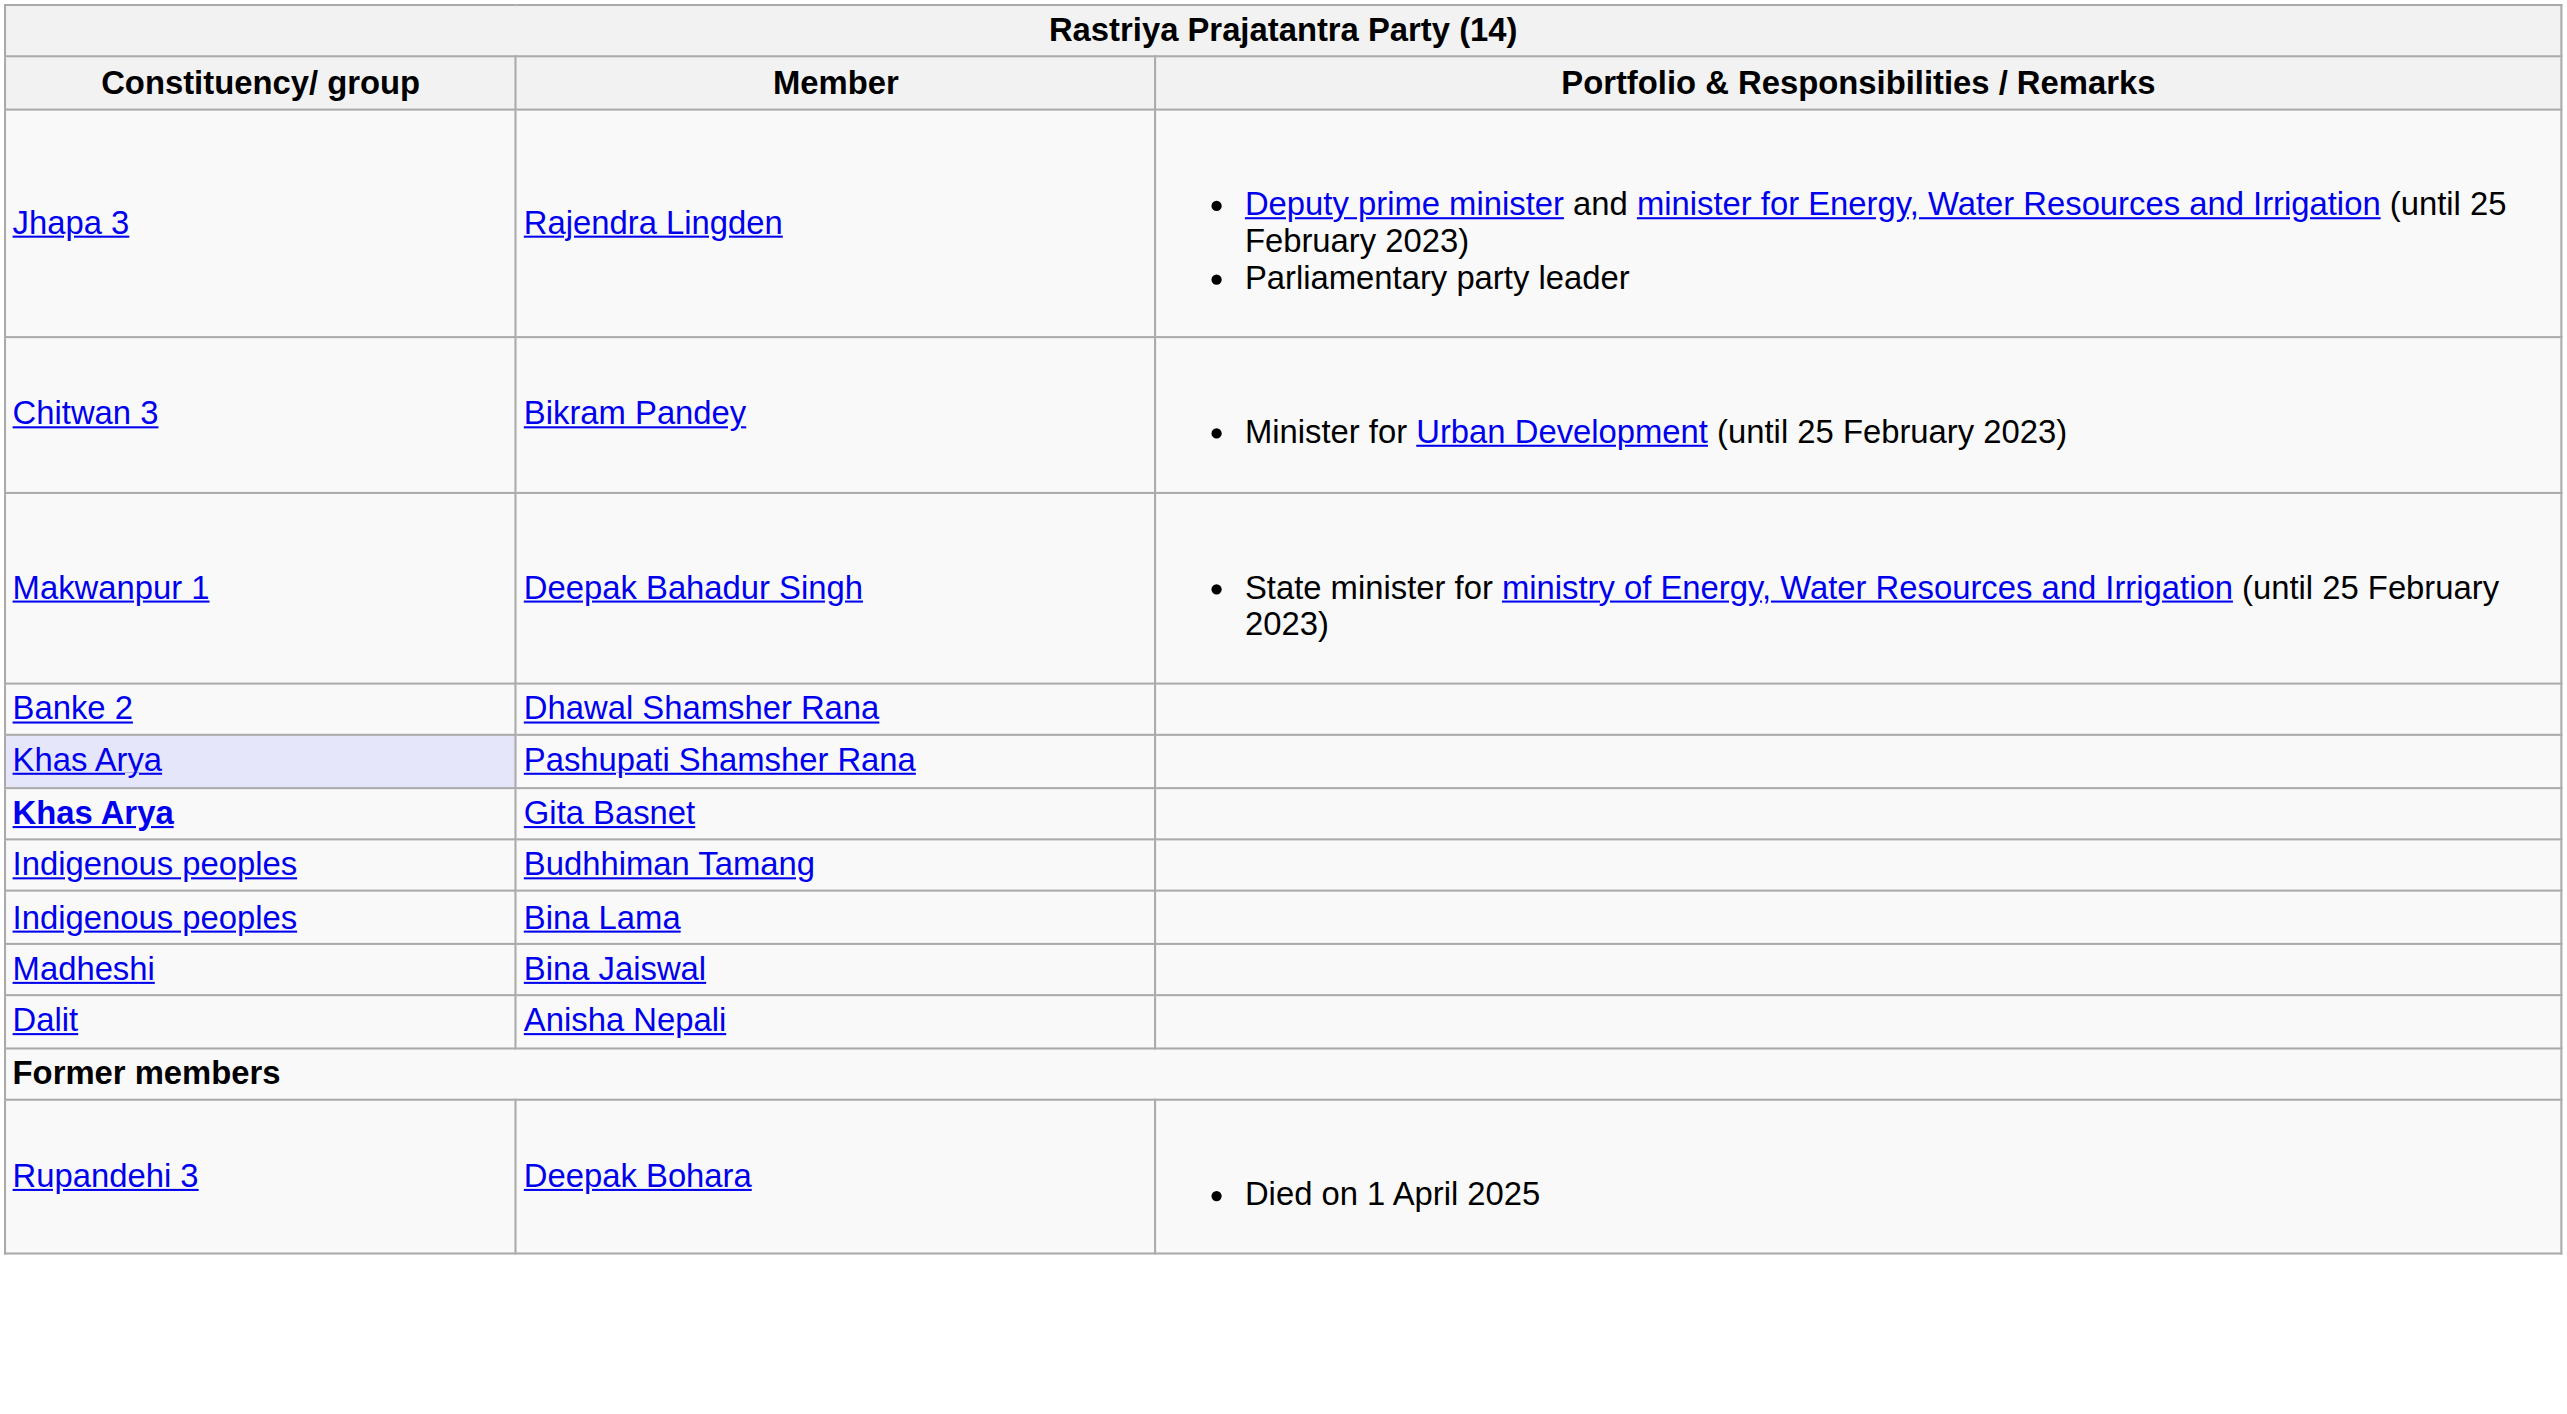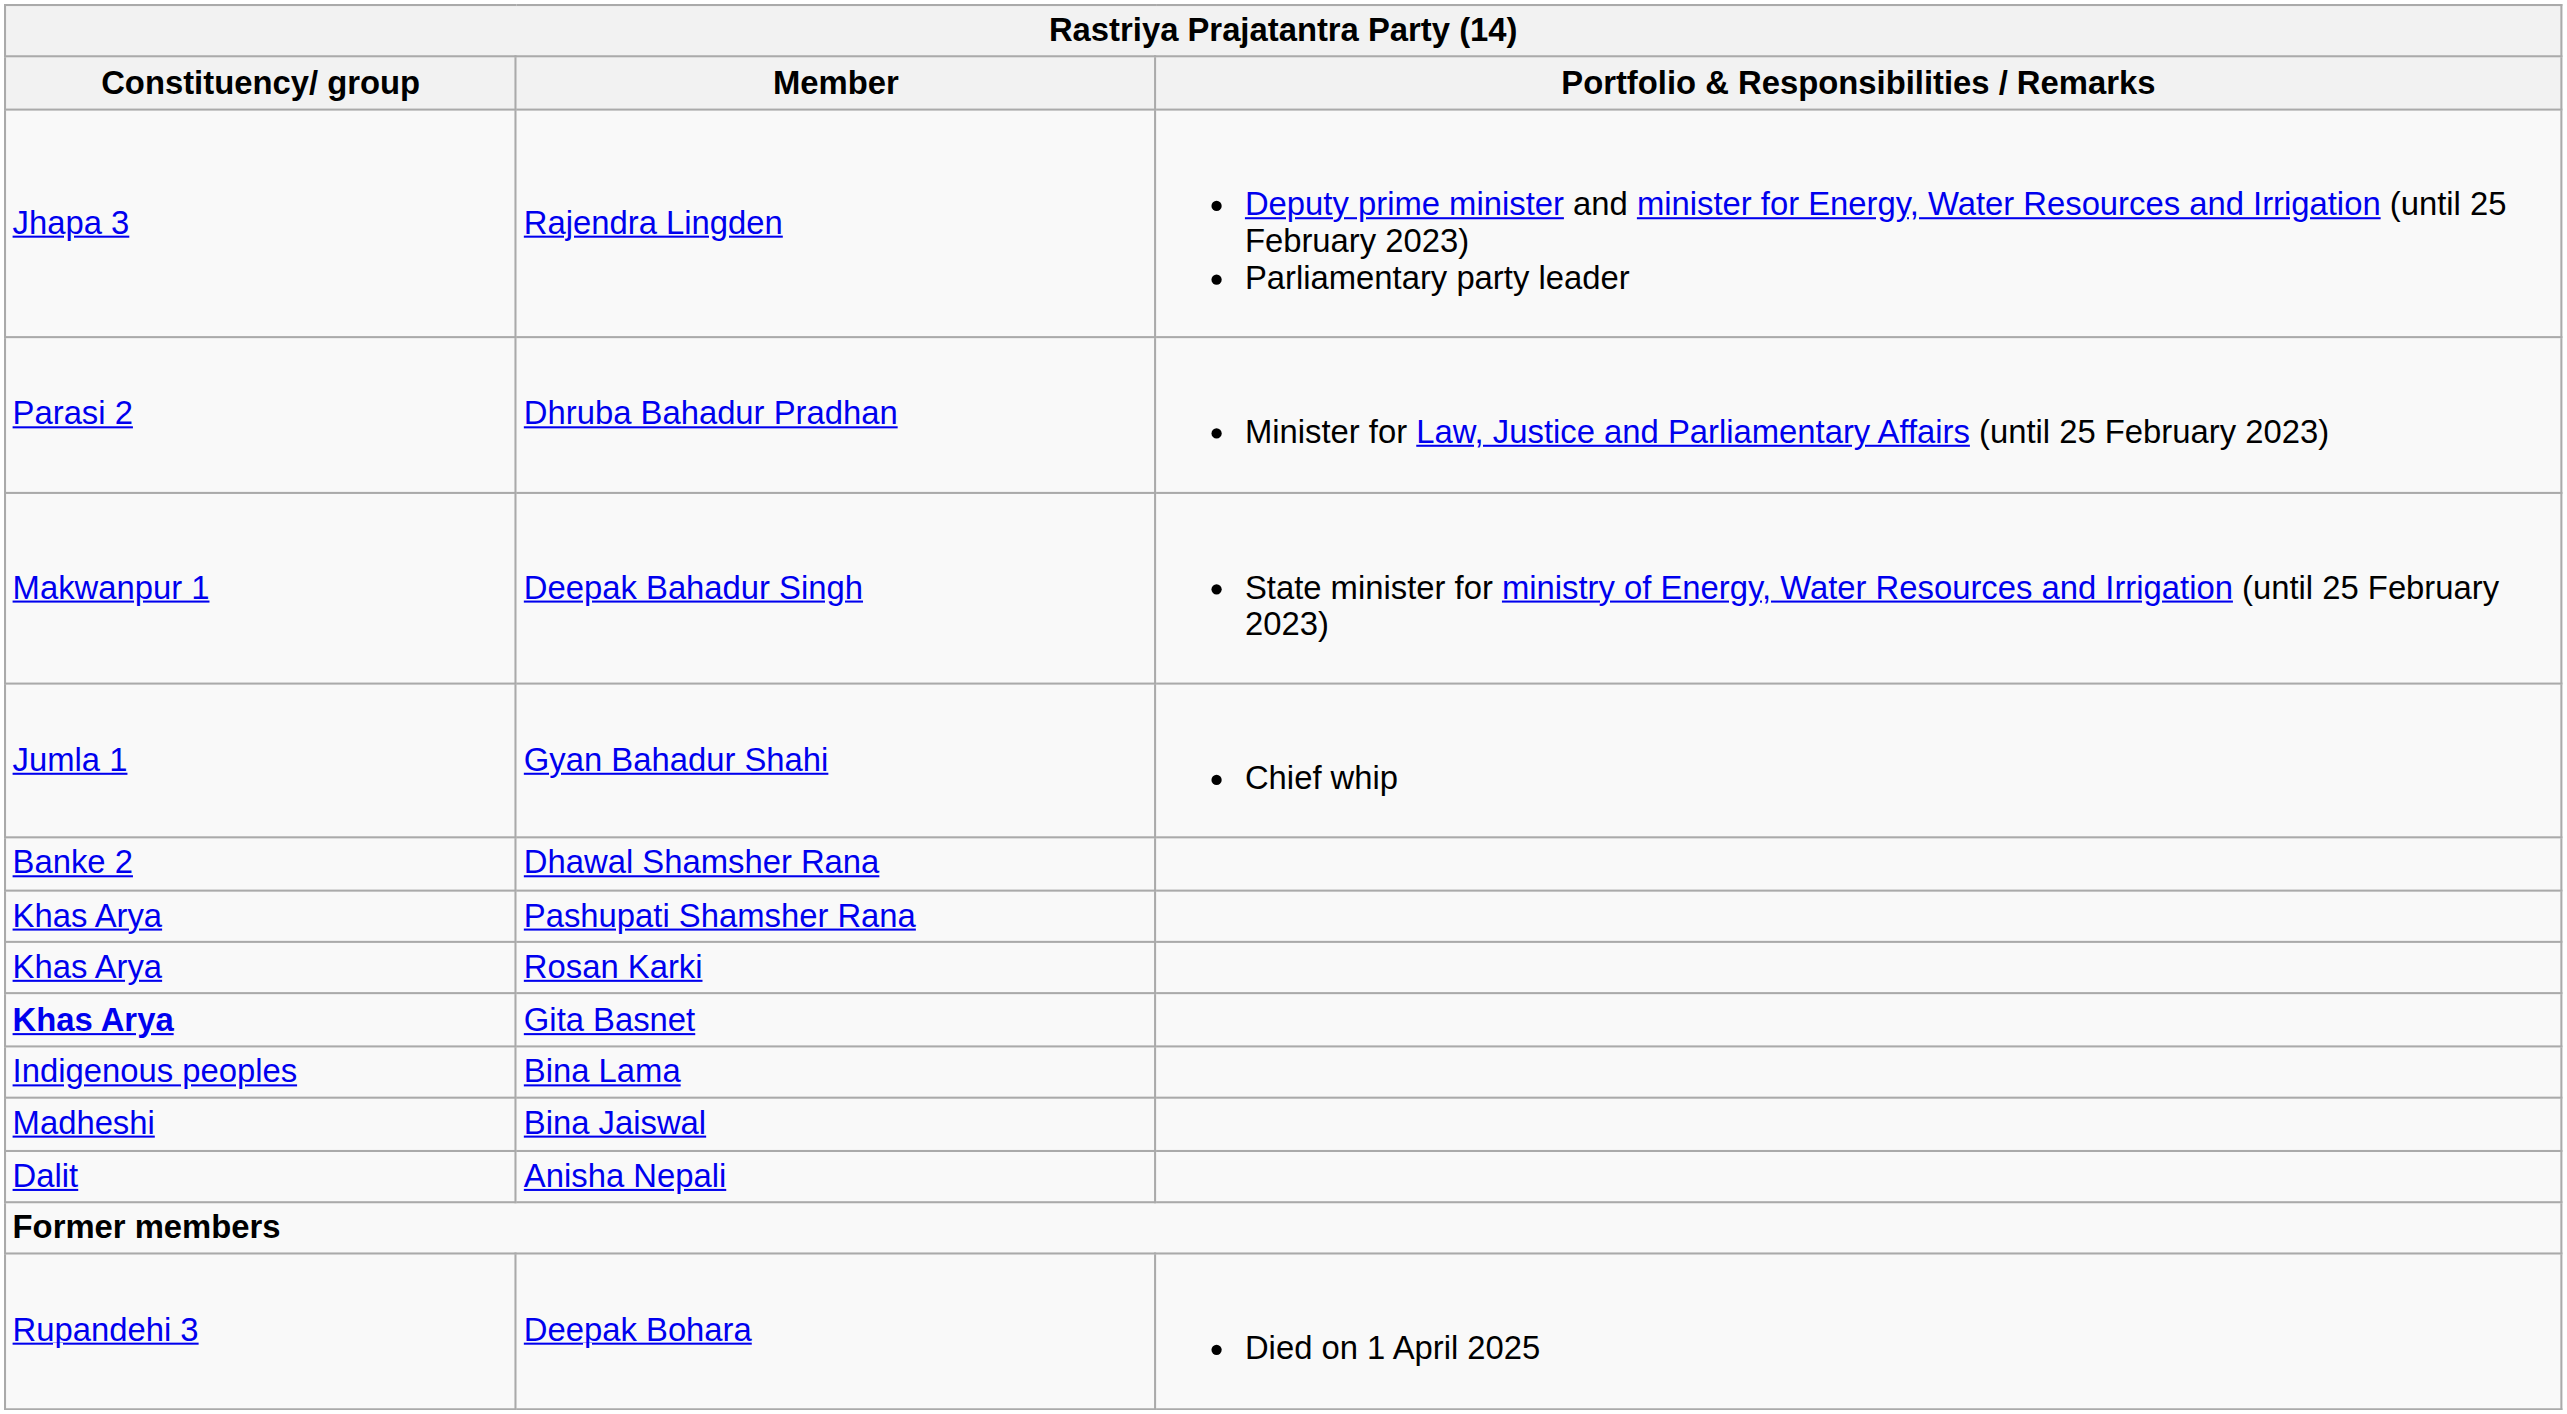- row: (635, 414)
+ row: (711, 414)
+ row: (676, 760)
(87, 760) lavender background -> (87, 915) no background
+ row: (613, 967)
- row: (669, 864)
